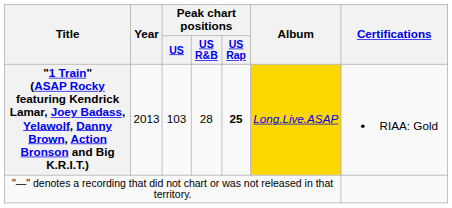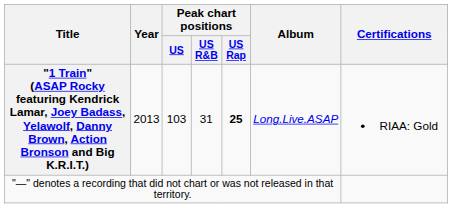(206, 119) 28 -> (206, 119) 31
(296, 119) gold background -> (296, 119) no background
